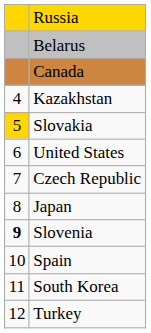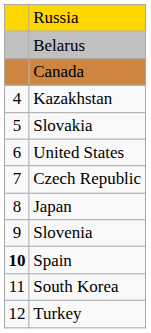(17, 125) gold background -> (17, 125) no background
(17, 233) bold -> (17, 233) normal
(17, 260) normal -> (17, 260) bold
